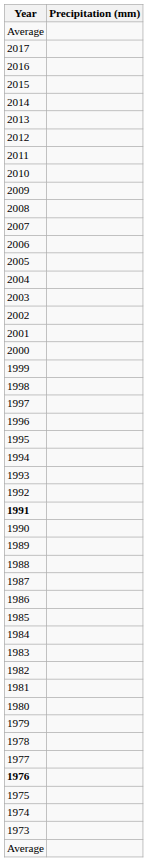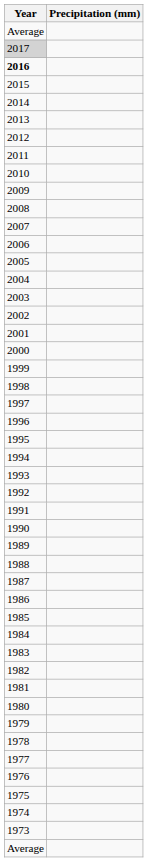(18, 48) no background -> (18, 48) lightgrey background
(18, 66) normal -> (18, 66) bold
(18, 510) bold -> (18, 510) normal
(18, 777) bold -> (18, 777) normal
